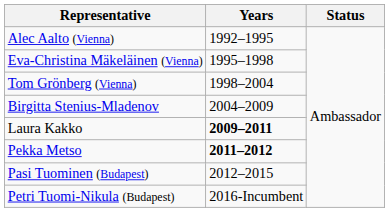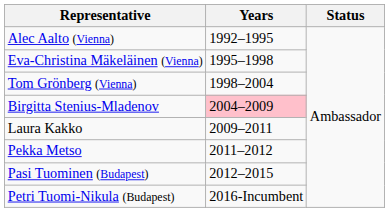(241, 106) no background -> (241, 106) pink background
(241, 128) bold -> (241, 128) normal
(241, 151) bold -> (241, 151) normal
